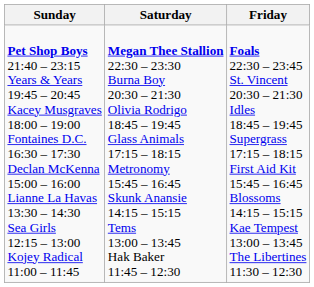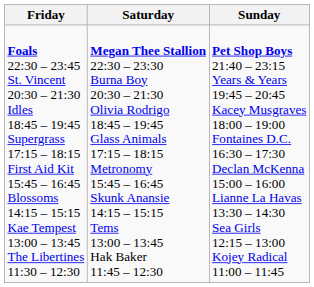columns swapped: (268, 14) <-> (55, 14)
